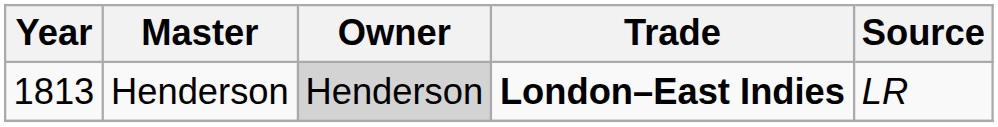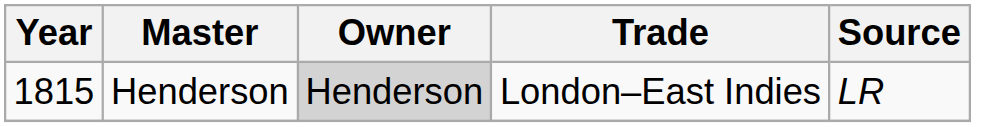(54, 90) 1813 -> (54, 90) 1815
(672, 90) bold -> (660, 90) normal
